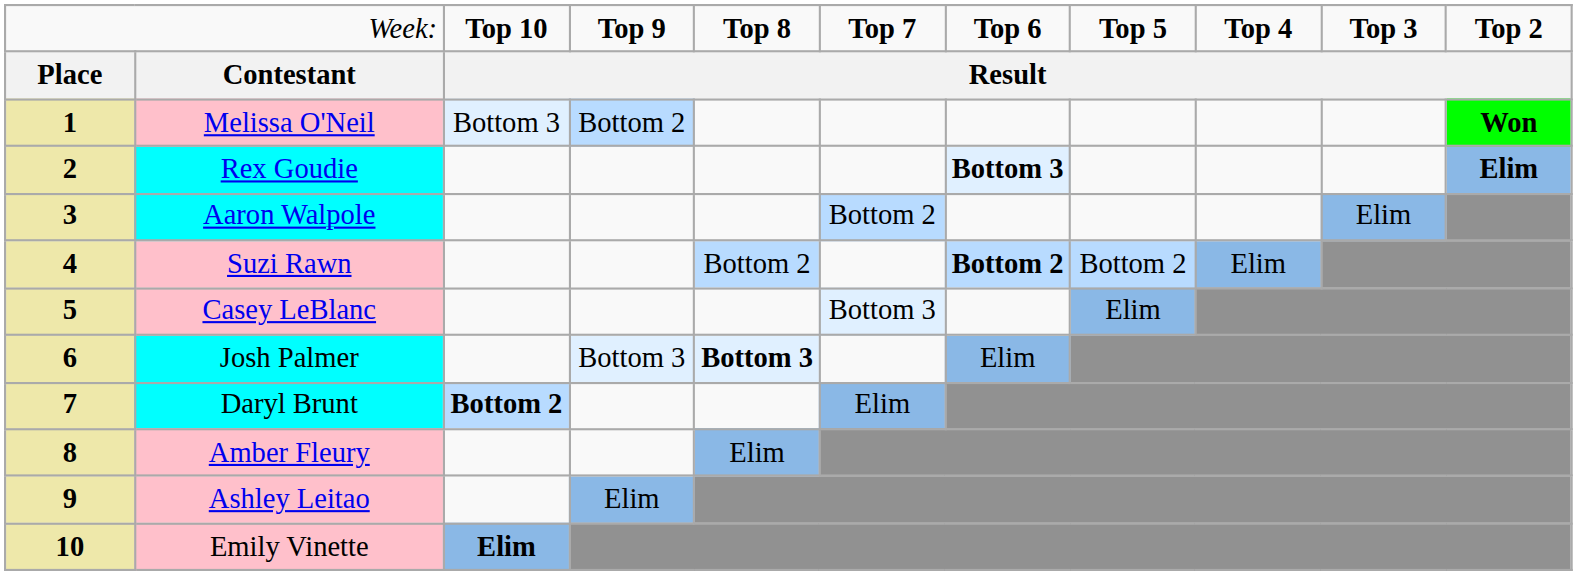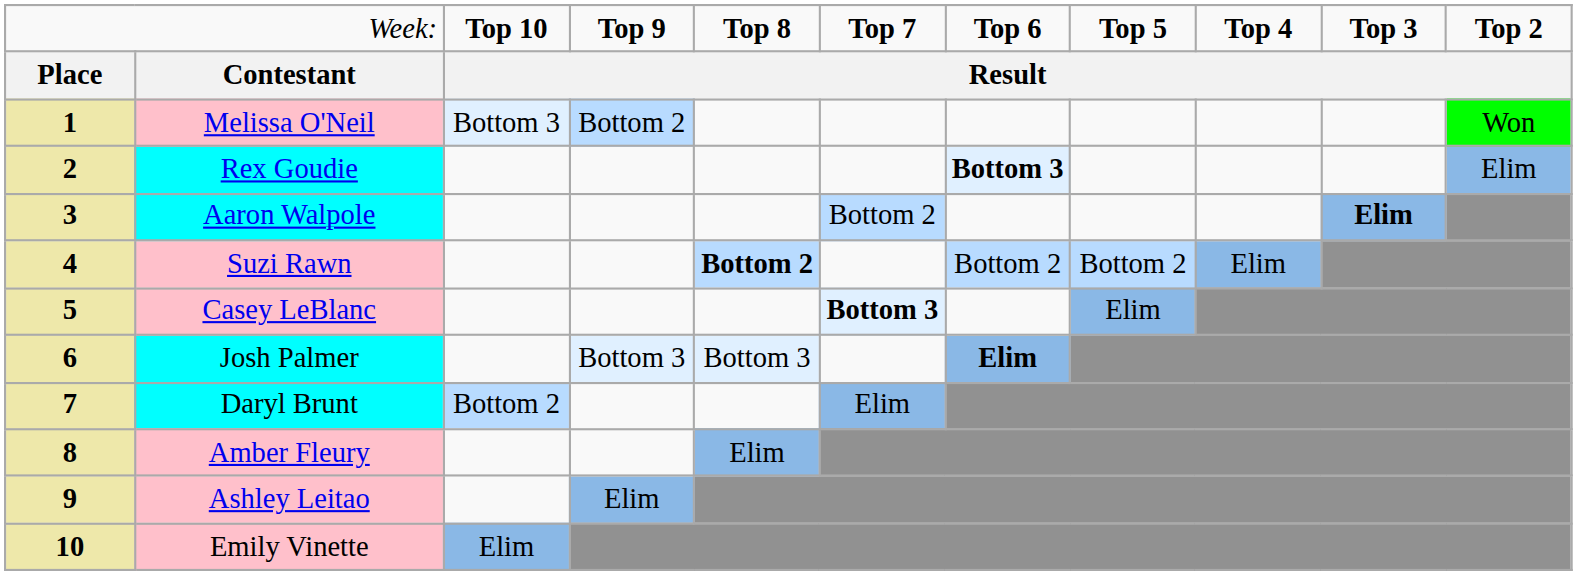(1509, 121) bold -> (1509, 121) normal
(1509, 169) bold -> (1509, 169) normal
(1384, 216) normal -> (1383, 216) bold
(757, 263) normal -> (757, 263) bold
(1008, 263) bold -> (1008, 263) normal
(882, 310) normal -> (882, 310) bold
(757, 357) bold -> (757, 357) normal
(1008, 357) normal -> (1008, 357) bold
(506, 404) bold -> (506, 404) normal
(506, 545) bold -> (506, 545) normal
